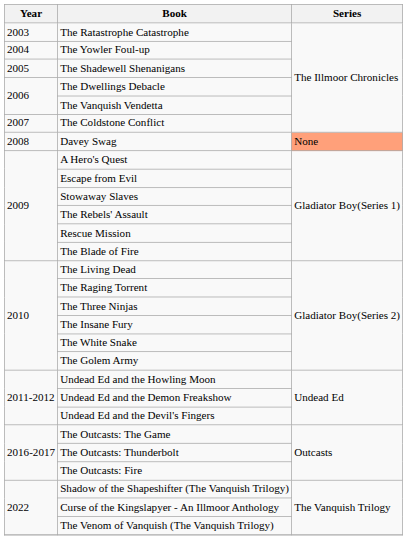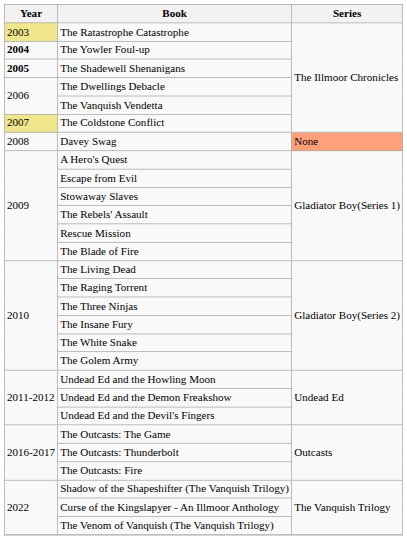(18, 32) no background -> (18, 32) khaki background
(18, 50) normal -> (18, 50) bold
(18, 68) normal -> (18, 68) bold
(18, 123) no background -> (18, 123) khaki background
